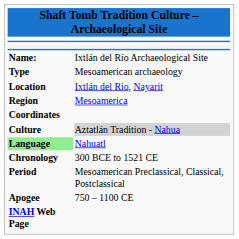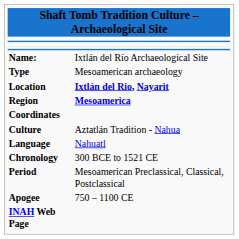(119, 86) normal -> (122, 86) bold
(101, 100) normal -> (103, 100) bold
(127, 129) lightgrey background -> (127, 129) no background
(29, 143) lightgreen background -> (29, 143) no background
